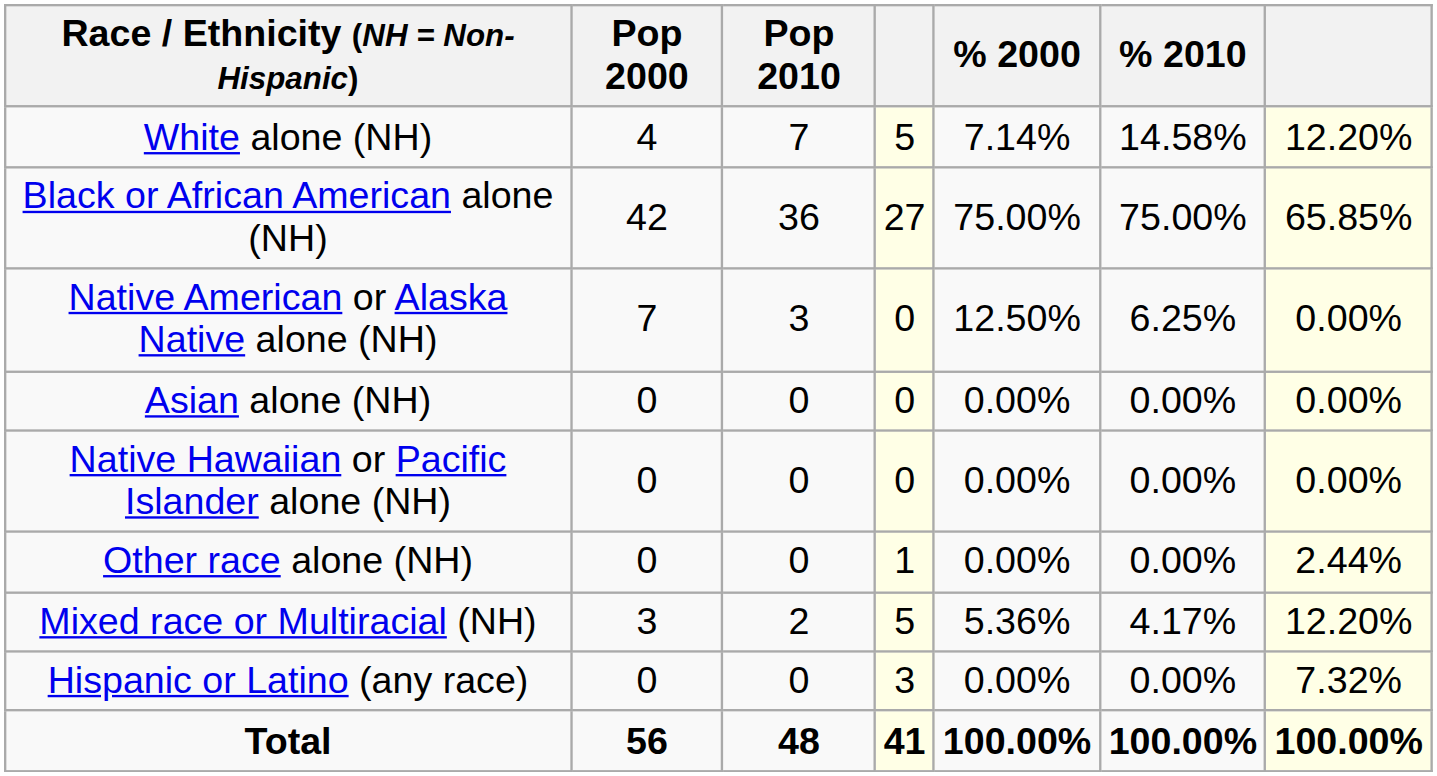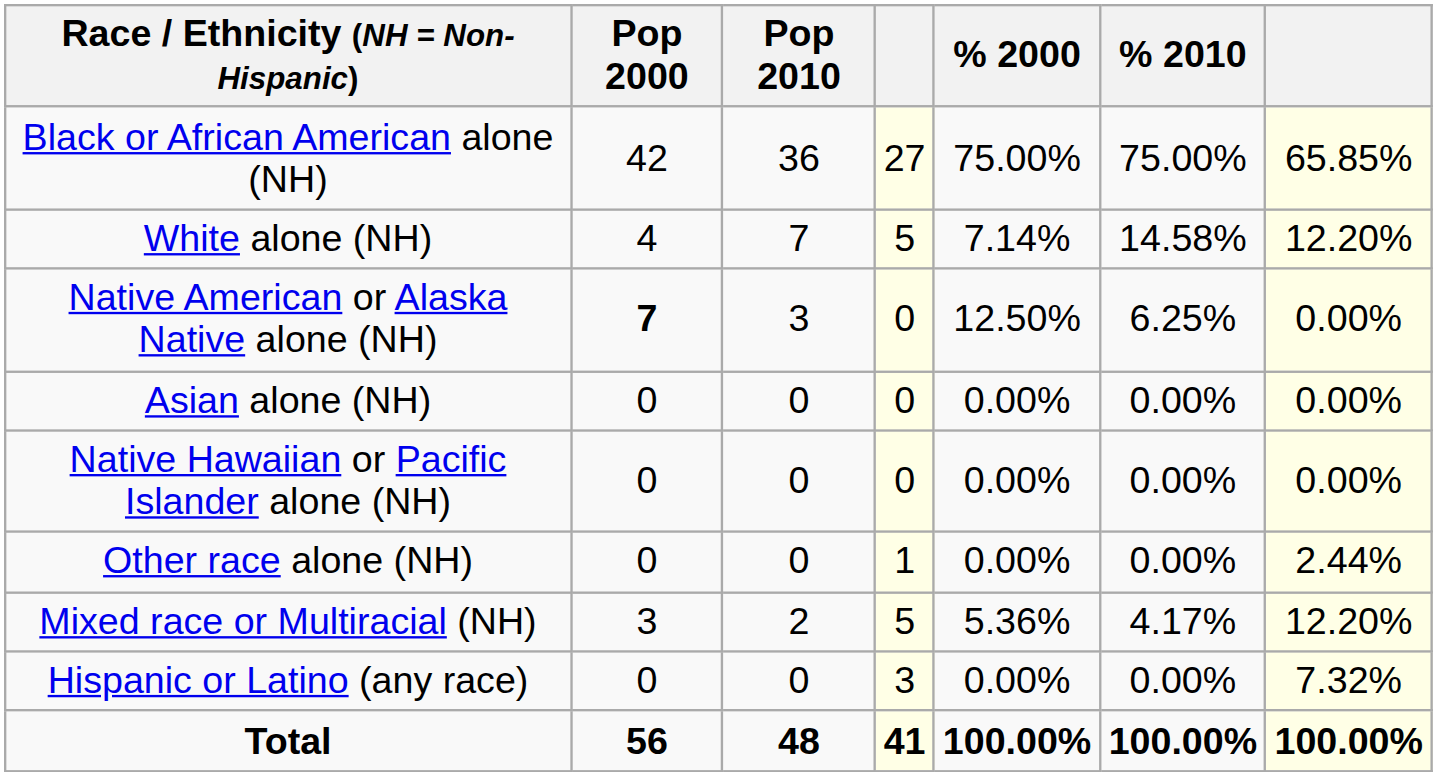rows swapped: (288, 136) <-> (288, 217)
(647, 318) normal -> (647, 318) bold
